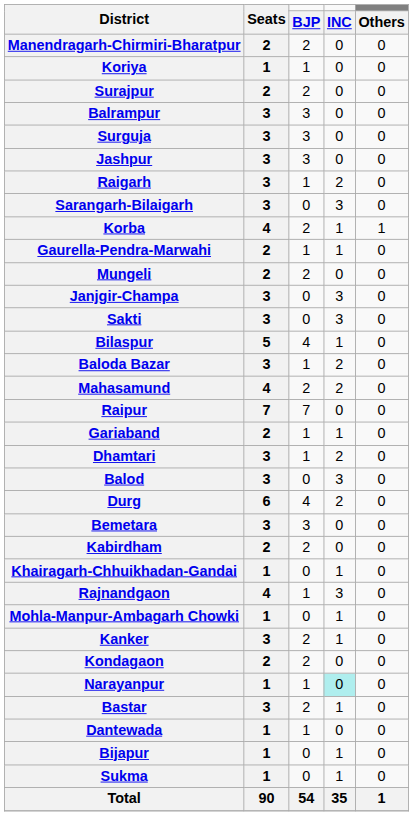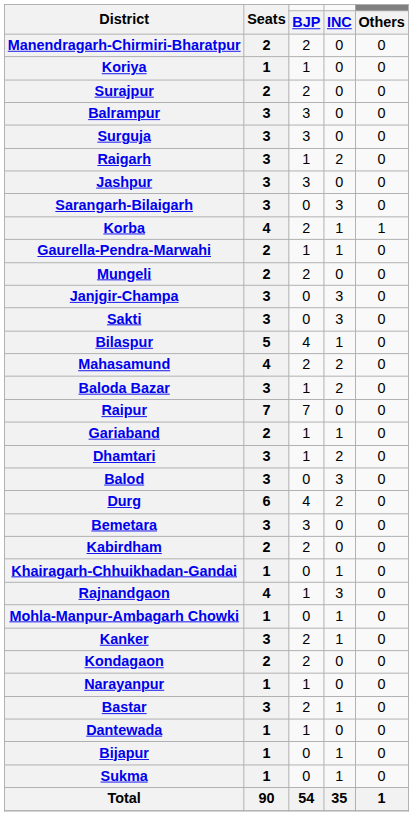rows swapped: (124, 159) <-> (124, 182)
rows swapped: (124, 387) <-> (124, 365)
(339, 684) paleturquoise background -> (339, 684) no background
